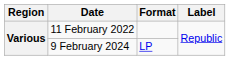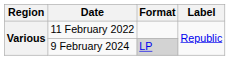(146, 47) no background -> (146, 47) lightgrey background
